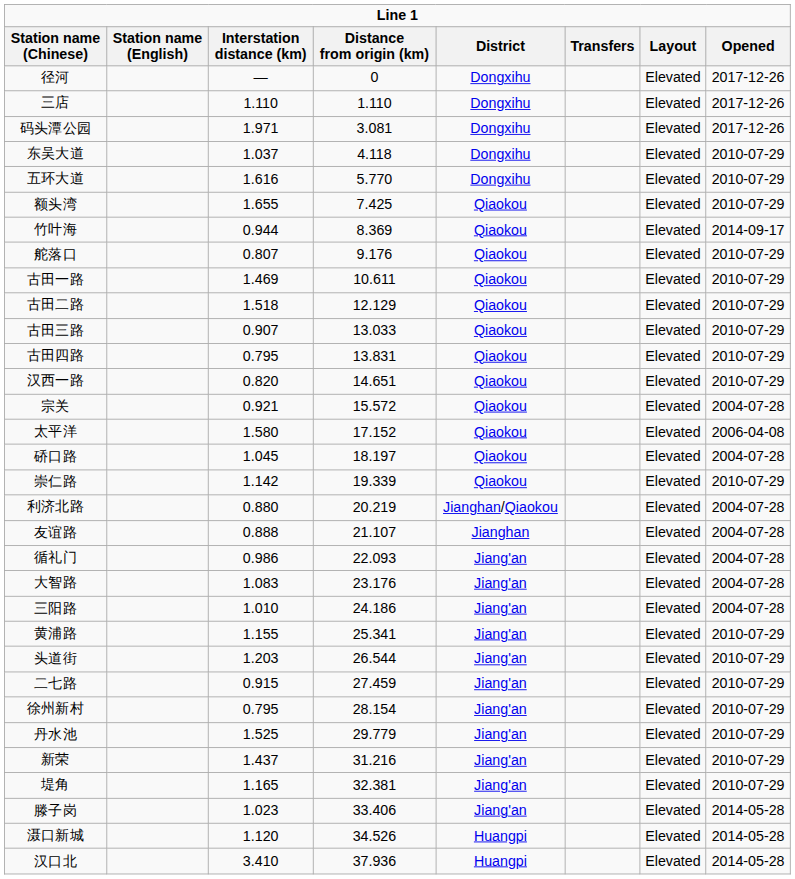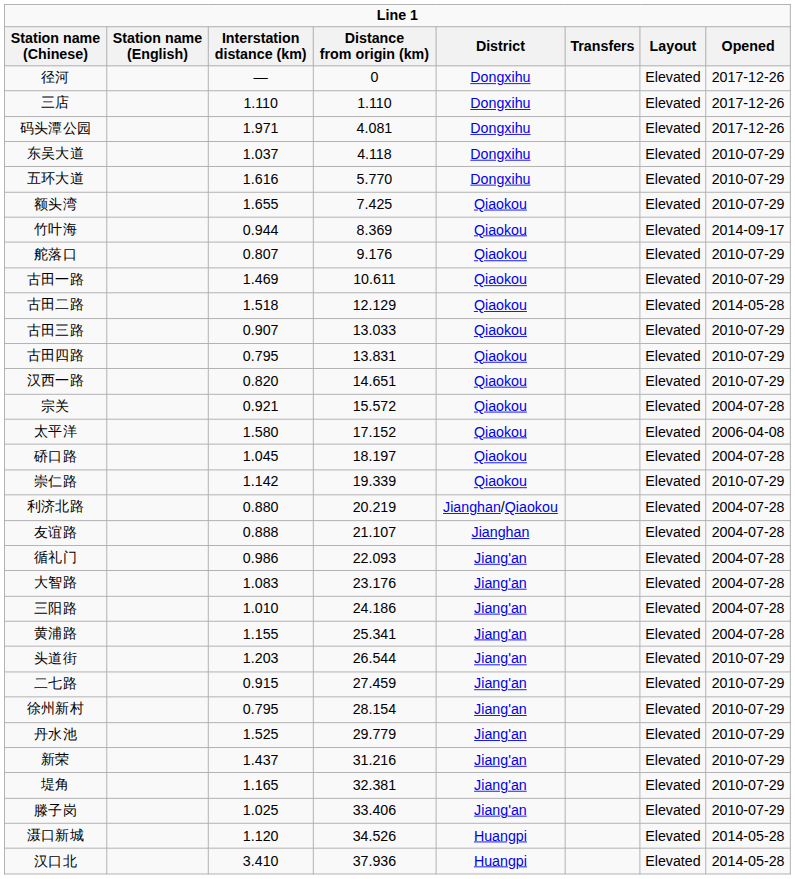(374, 128) 3.081 -> (374, 128) 4.081
(748, 305) 2010-07-29 -> (748, 305) 2014-05-28
(748, 633) 2010-07-29 -> (748, 633) 2004-07-28
(261, 810) 1.023 -> (261, 810) 1.025
(748, 810) 2014-05-28 -> (748, 810) 2010-07-29
